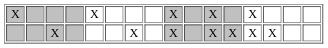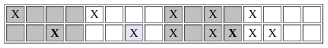(55, 32) normal -> (55, 32) bold
(134, 32) no background -> (134, 32) lavender background
(233, 32) normal -> (233, 32) bold
